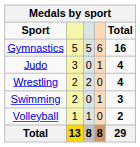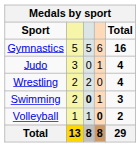(89, 99) normal -> (89, 99) bold
(100, 116) normal -> (100, 116) bold
